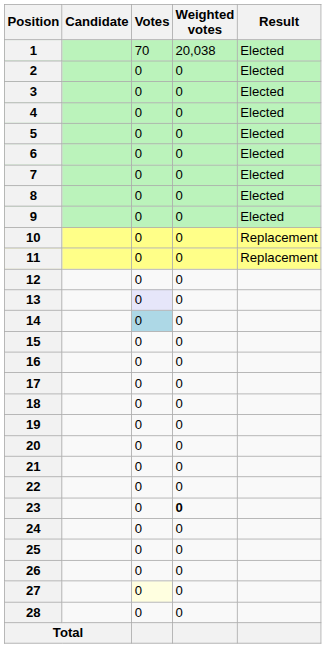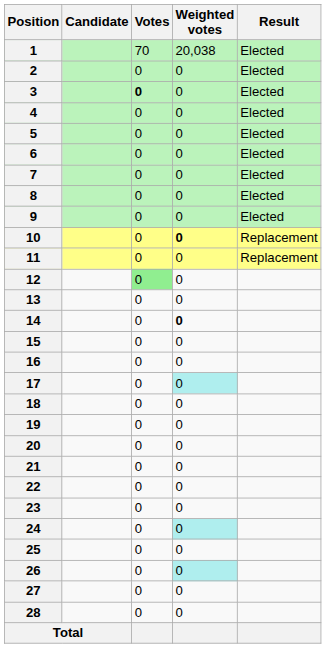(138, 92) normal -> (138, 92) bold
(179, 237) normal -> (179, 237) bold
(138, 279) no background -> (138, 279) lightgreen background
(138, 300) lavender background -> (138, 300) no background
(138, 320) lightblue background -> (138, 320) no background
(179, 320) normal -> (179, 320) bold
(179, 383) no background -> (179, 383) paleturquoise background
(179, 508) bold -> (179, 508) normal
(179, 529) no background -> (179, 529) paleturquoise background
(179, 570) no background -> (179, 570) paleturquoise background
(138, 591) lightyellow background -> (138, 591) no background
